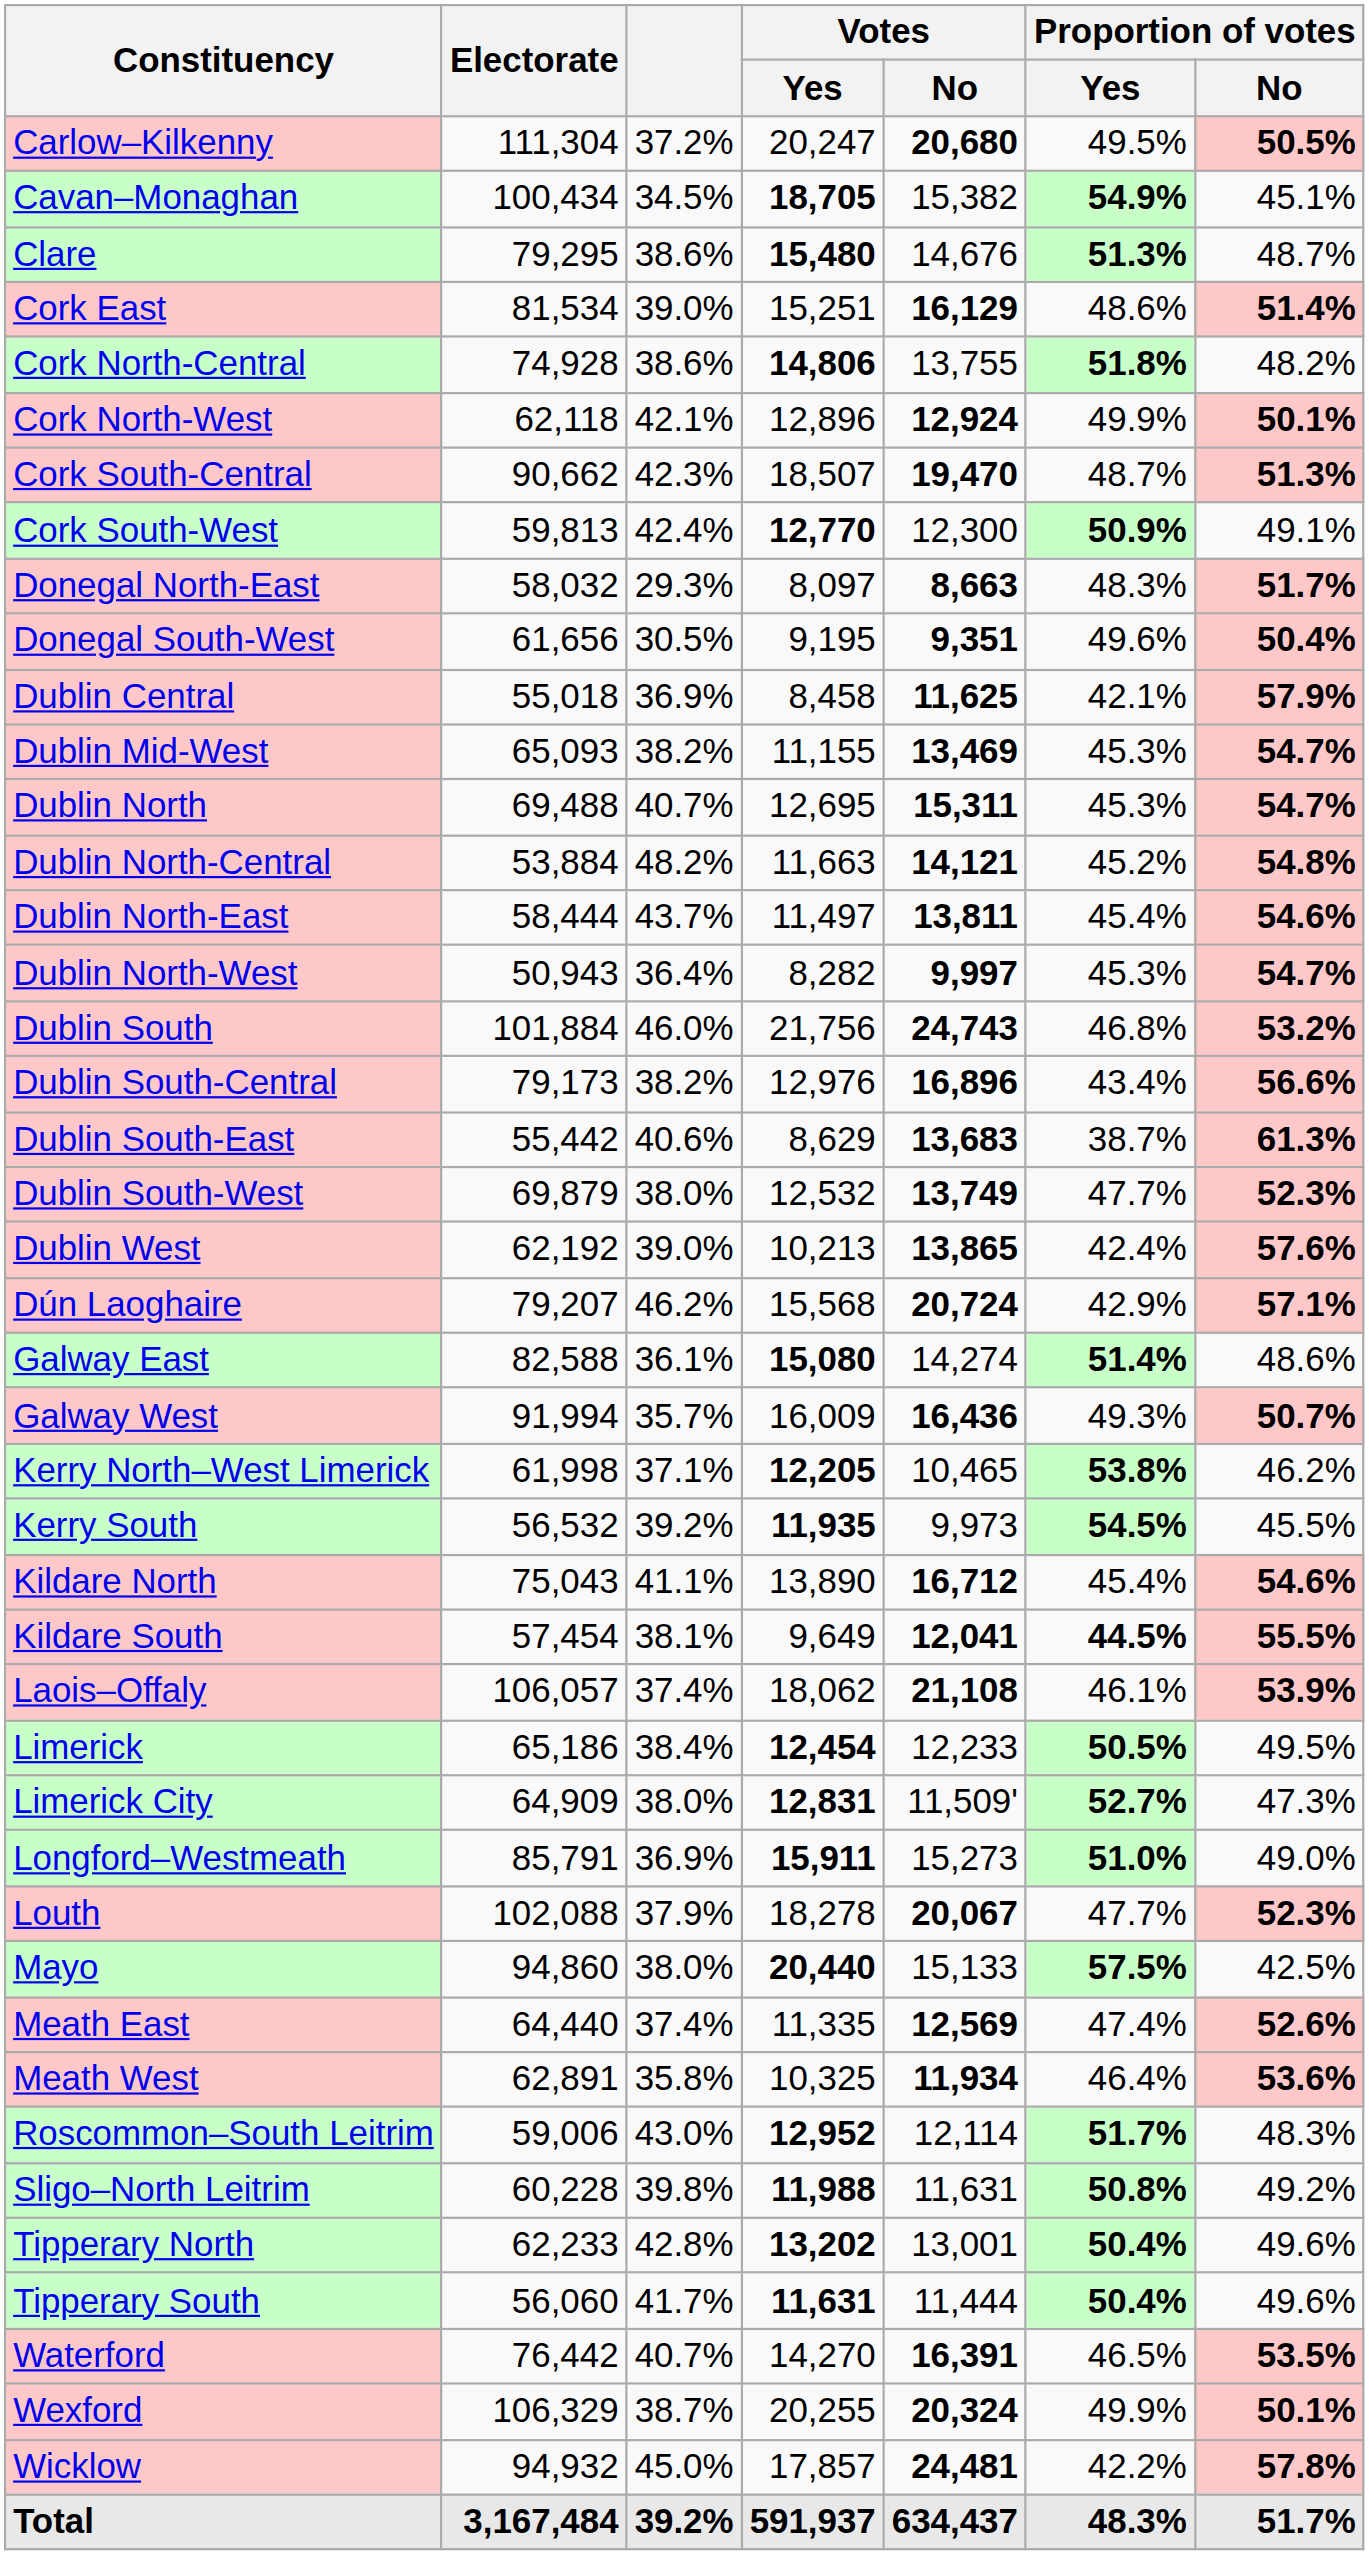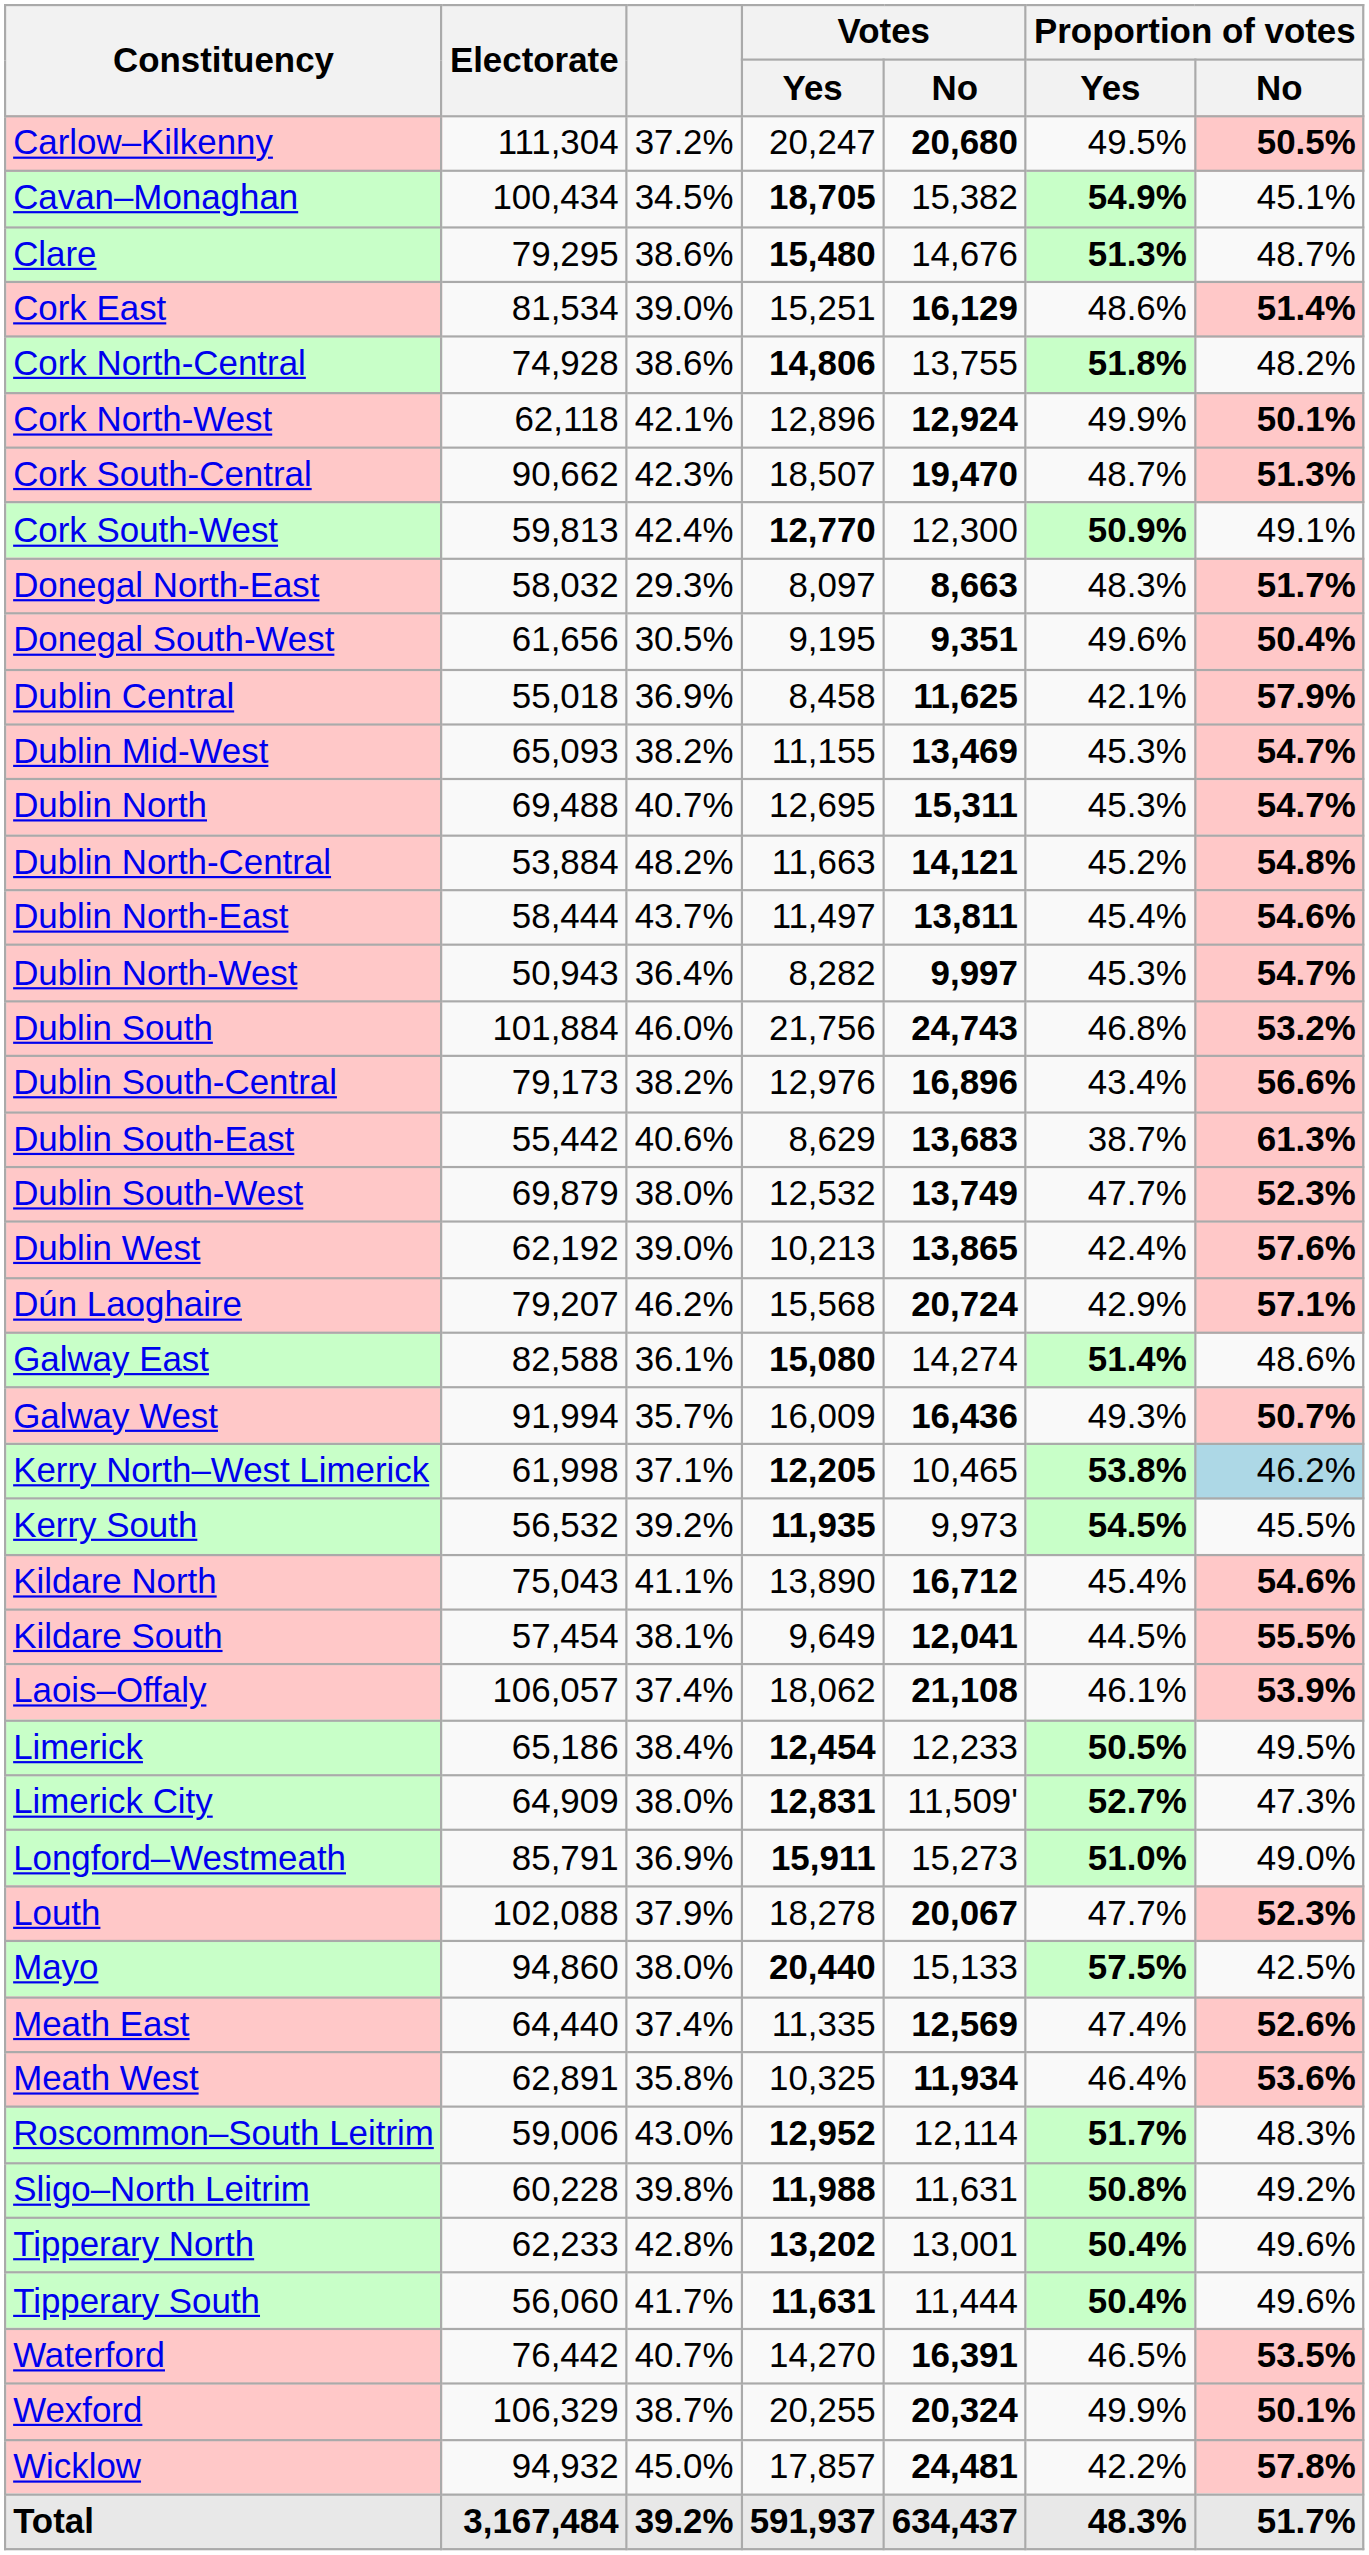(1306, 1470) no background -> (1306, 1470) lightblue background
(1137, 1636) bold -> (1137, 1636) normal
